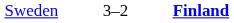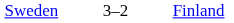(201, 10) bold -> (199, 10) normal
